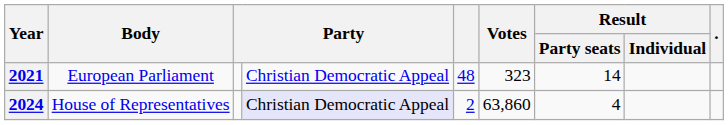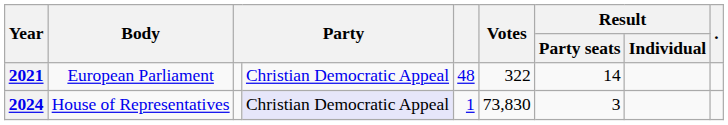(518, 76) 323 -> (518, 76) 322
(470, 105) 2 -> (470, 105) 1
(507, 105) 63,860 -> (507, 105) 73,830
(616, 105) 4 -> (616, 105) 3
